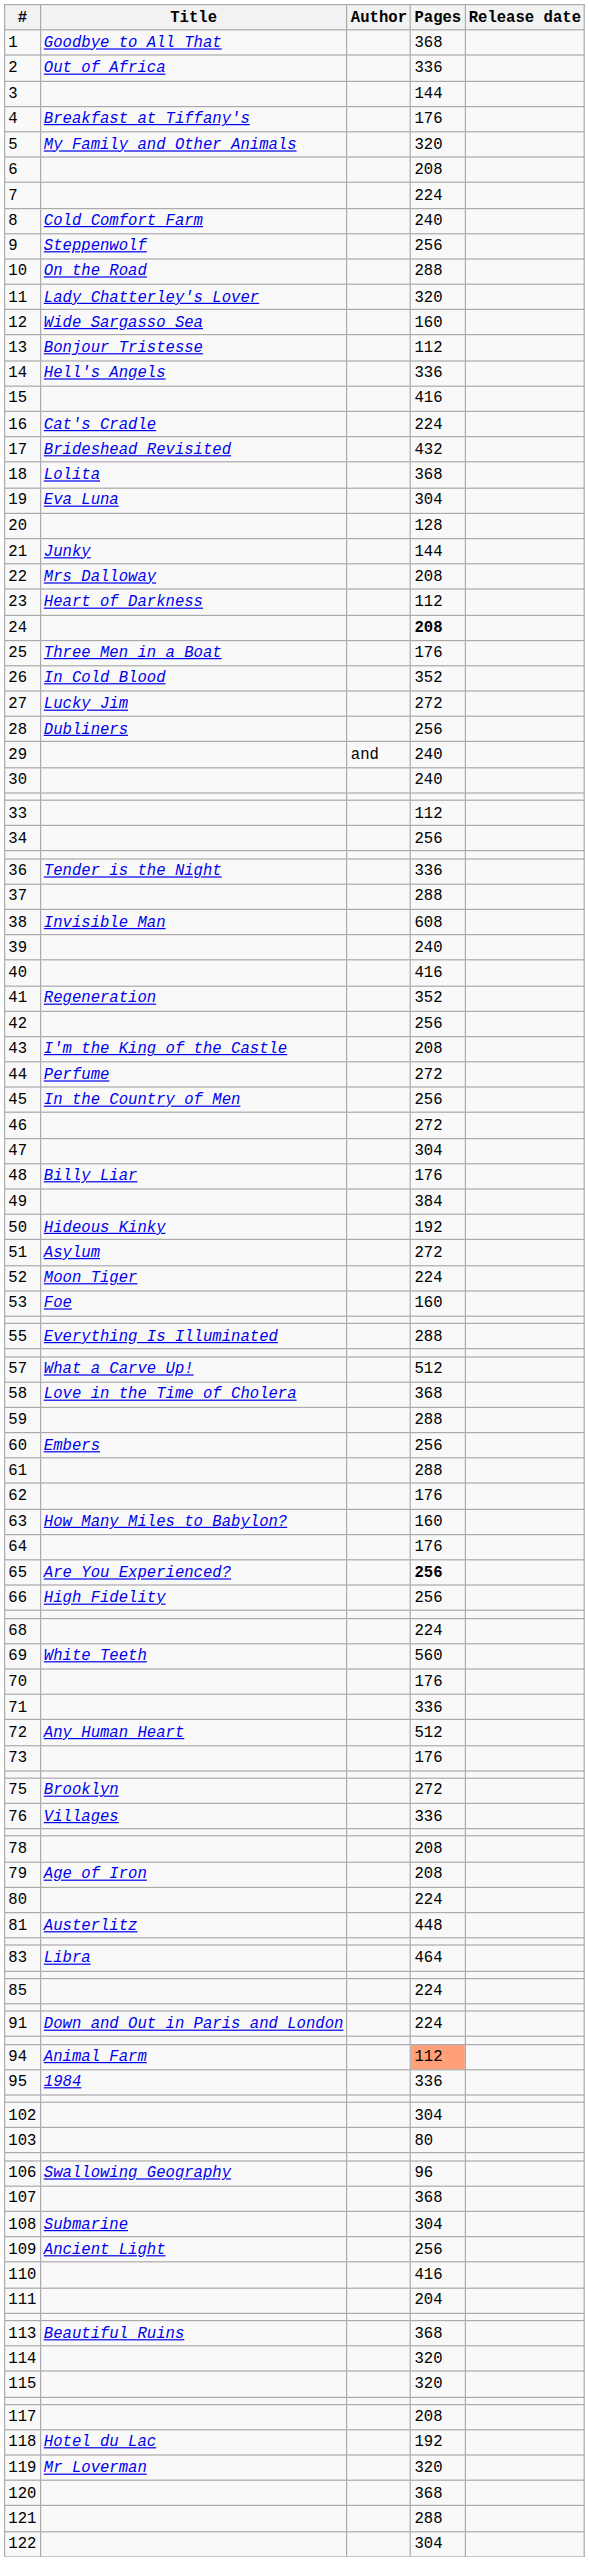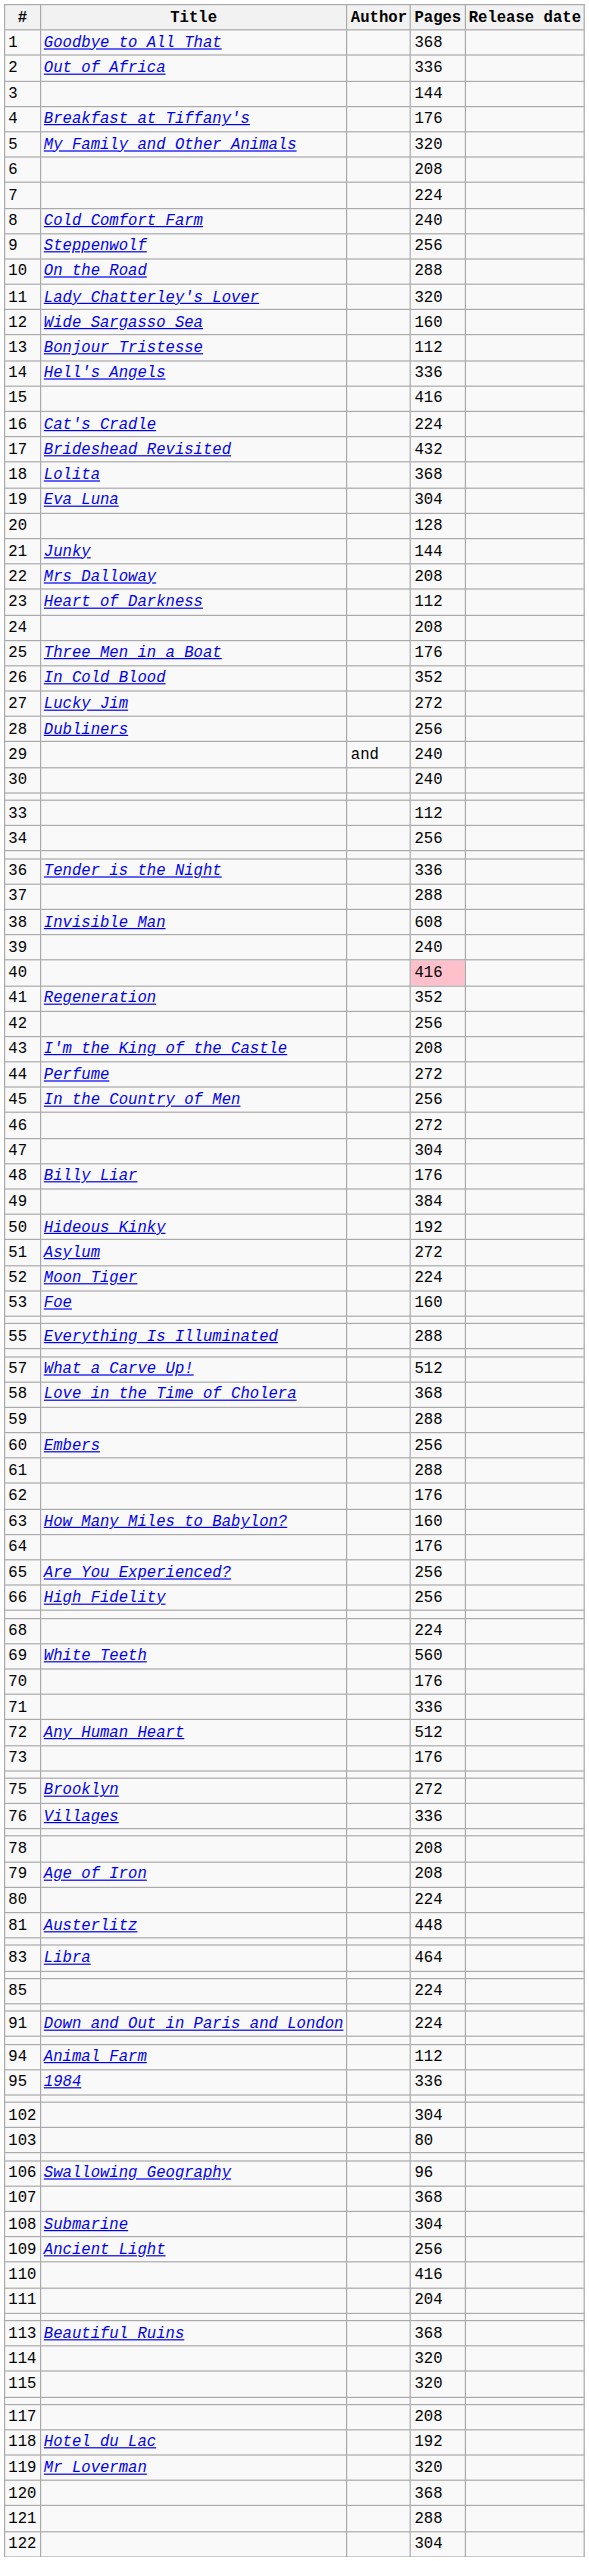(428, 628) bold -> (428, 628) normal
(428, 973) no background -> (428, 973) pink background
(428, 1573) bold -> (428, 1573) normal
(428, 2057) lightsalmon background -> (428, 2057) no background
